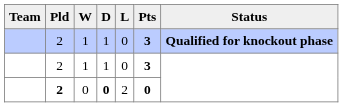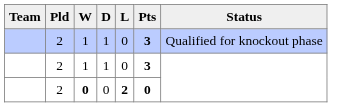(249, 41) bold -> (244, 41) normal
(60, 89) bold -> (60, 89) normal
(85, 89) normal -> (85, 89) bold
(106, 89) bold -> (106, 89) normal
(125, 89) normal -> (125, 89) bold
